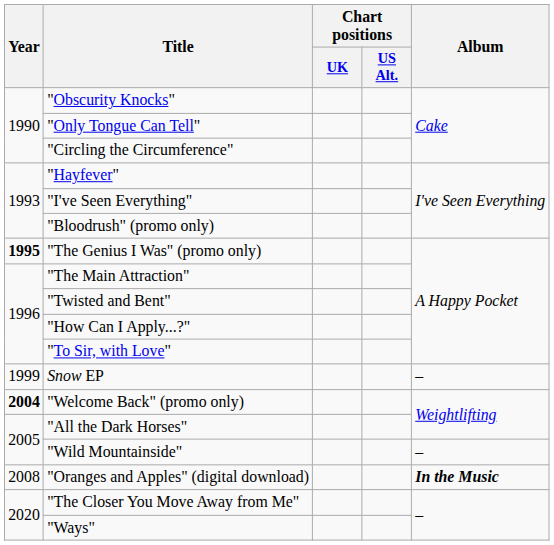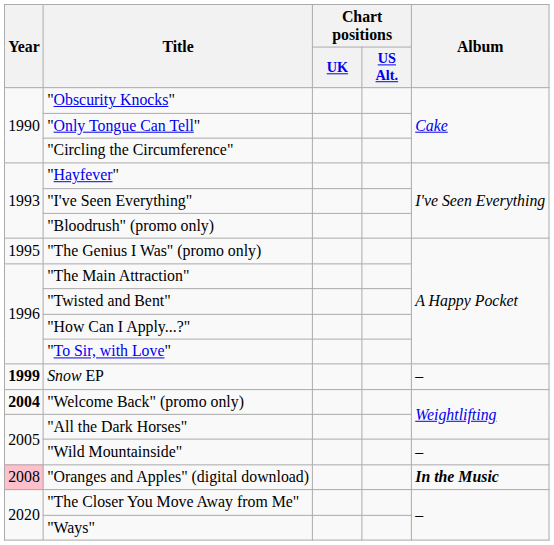(24, 251) bold -> (24, 251) normal
(24, 376) normal -> (24, 376) bold
(24, 477) no background -> (24, 477) pink background
